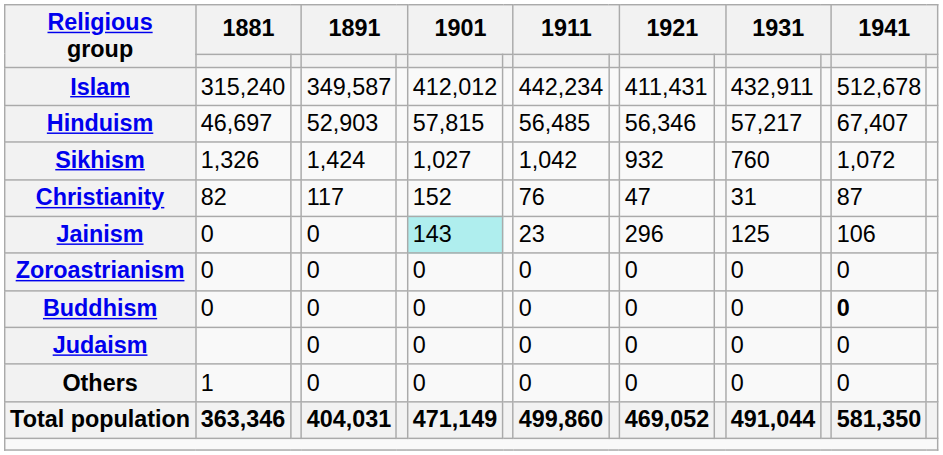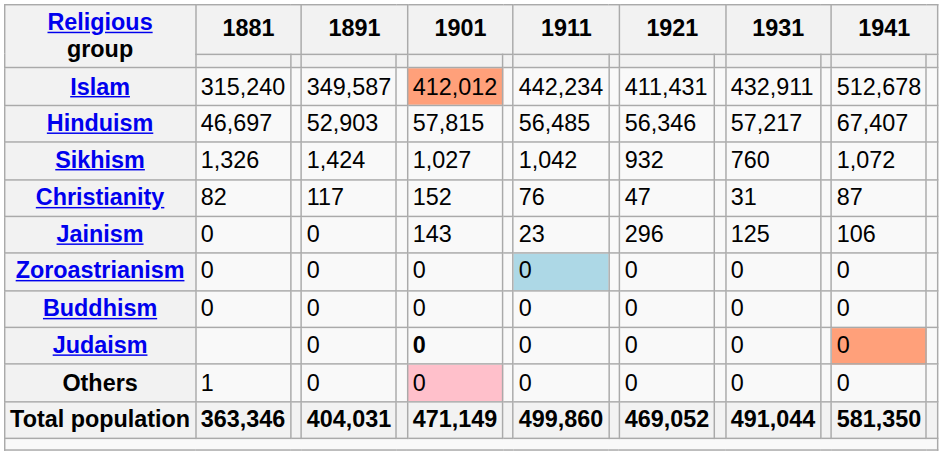(455, 86) no background -> (455, 86) lightsalmon background
(432, 234) paleturquoise background -> (432, 234) no background
(525, 271) no background -> (525, 271) lightblue background
(843, 308) bold -> (843, 308) normal
(419, 345) normal -> (419, 345) bold
(843, 345) no background -> (843, 345) lightsalmon background
(419, 382) no background -> (419, 382) pink background
